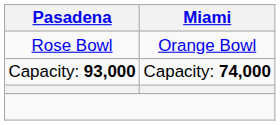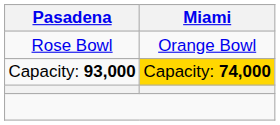(207, 71) no background -> (207, 71) gold background
